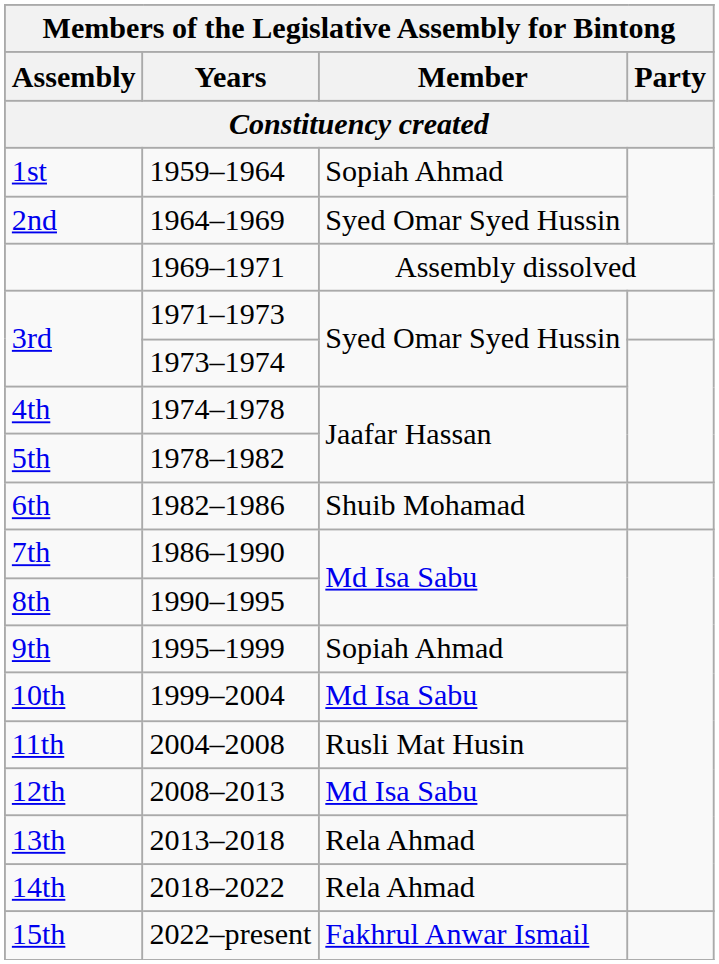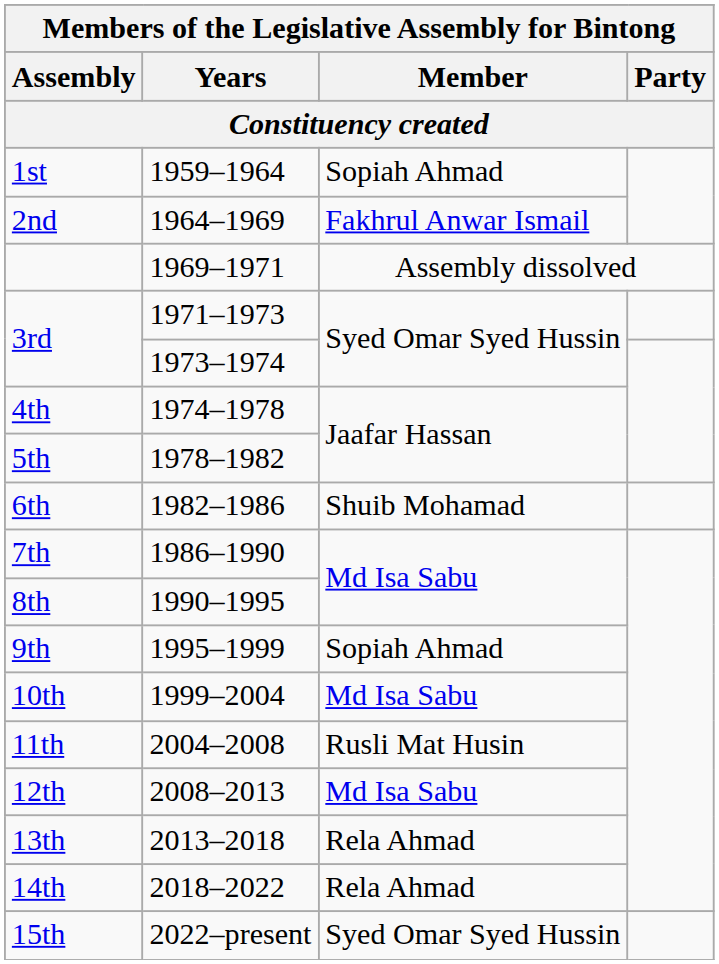(473, 219) Syed Omar Syed Hussin -> (457, 219) Fakhrul Anwar Ismail
(457, 934) Fakhrul Anwar Ismail -> (473, 934) Syed Omar Syed Hussin
